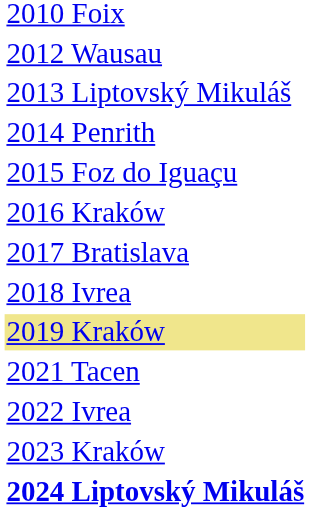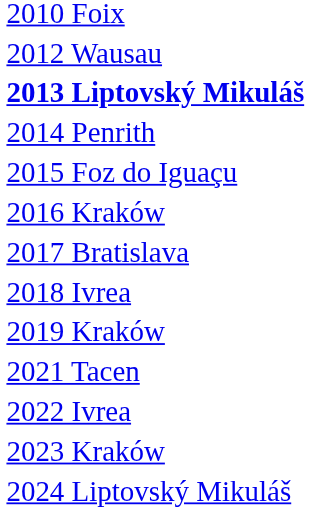(149, 92) normal -> (155, 92) bold
(86, 331) khaki background -> (86, 331) no background
(155, 491) bold -> (149, 491) normal
